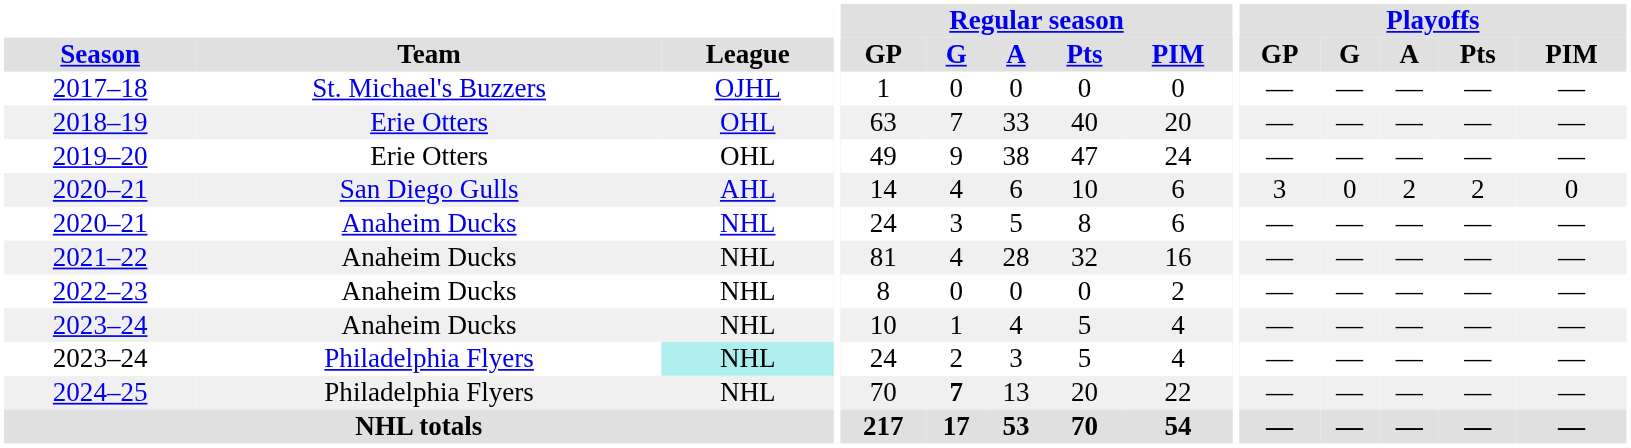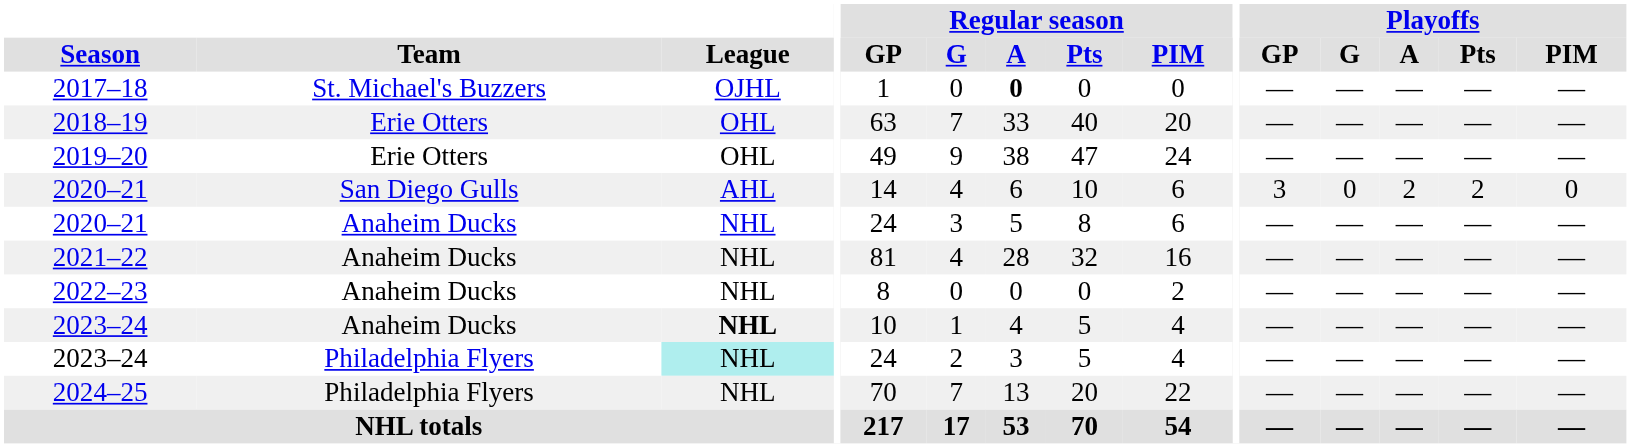(1016, 88) normal -> (1016, 88) bold
(748, 324) normal -> (748, 324) bold
(956, 392) bold -> (956, 392) normal
